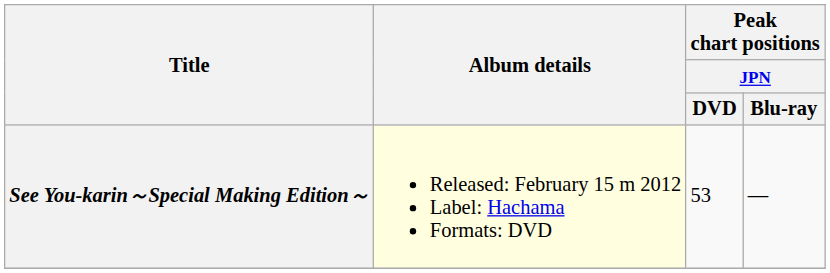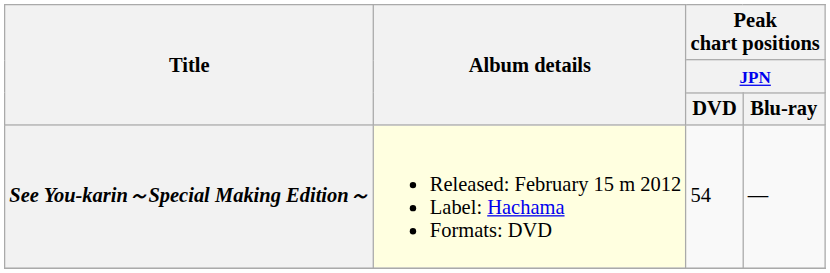(701, 196) 53 -> (701, 196) 54
